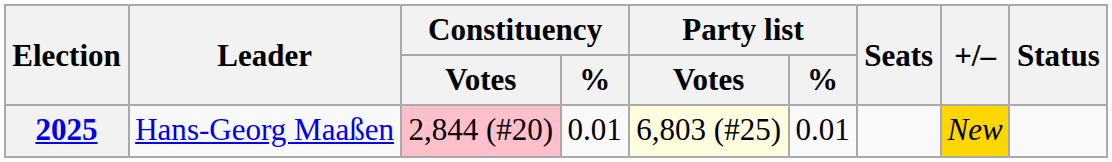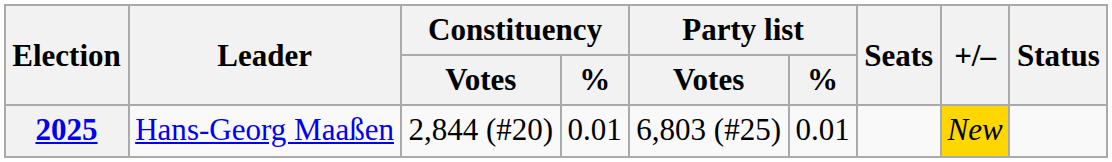(481, 129) pink background -> (481, 129) no background
(709, 129) lightyellow background -> (709, 129) no background
